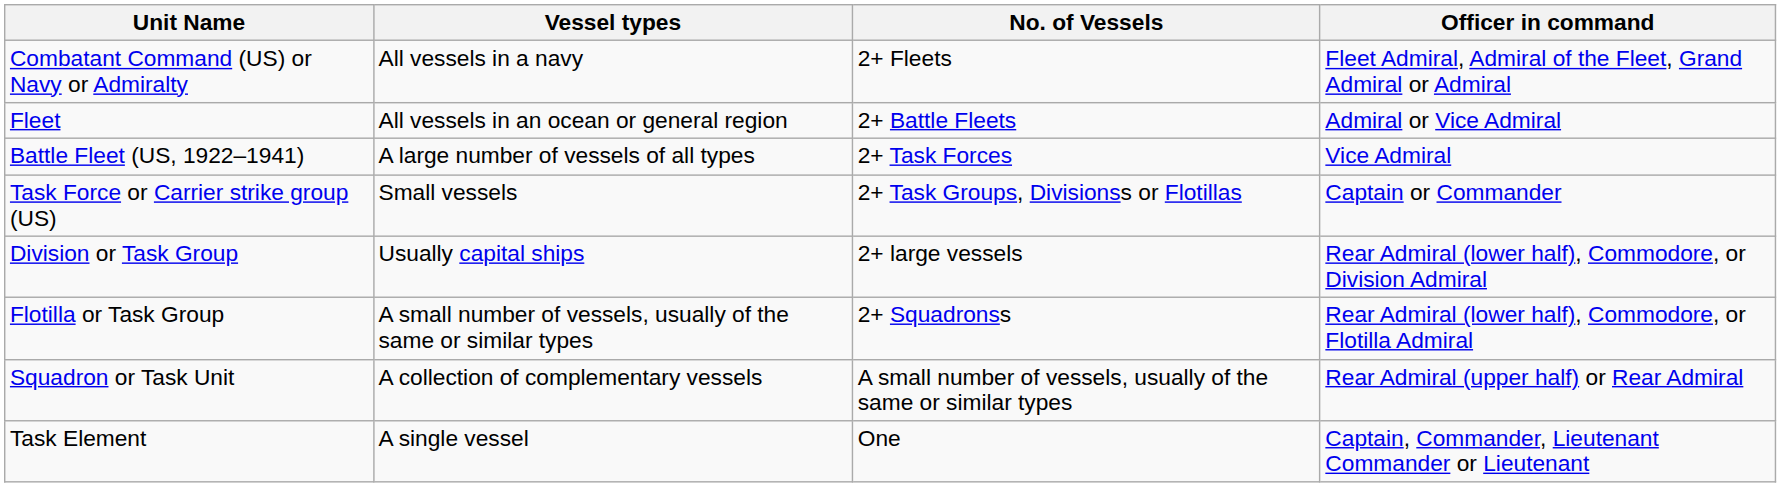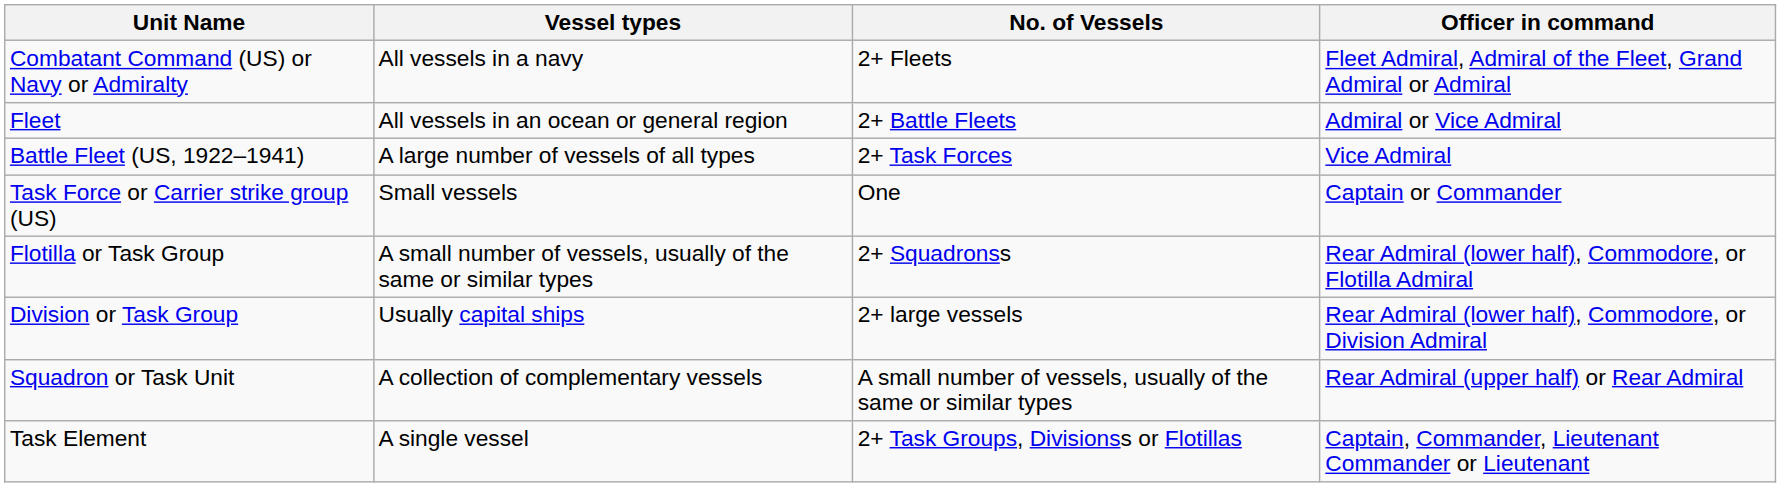(1050, 192) 2+ Task Groups, Divisionss or Flotillas -> (879, 192) One
rows swapped: (124, 253) <-> (117, 315)
(879, 438) One -> (1050, 438) 2+ Task Groups, Divisionss or Flotillas
